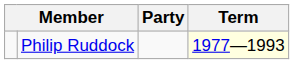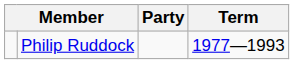(238, 44) lightyellow background -> (238, 44) no background
